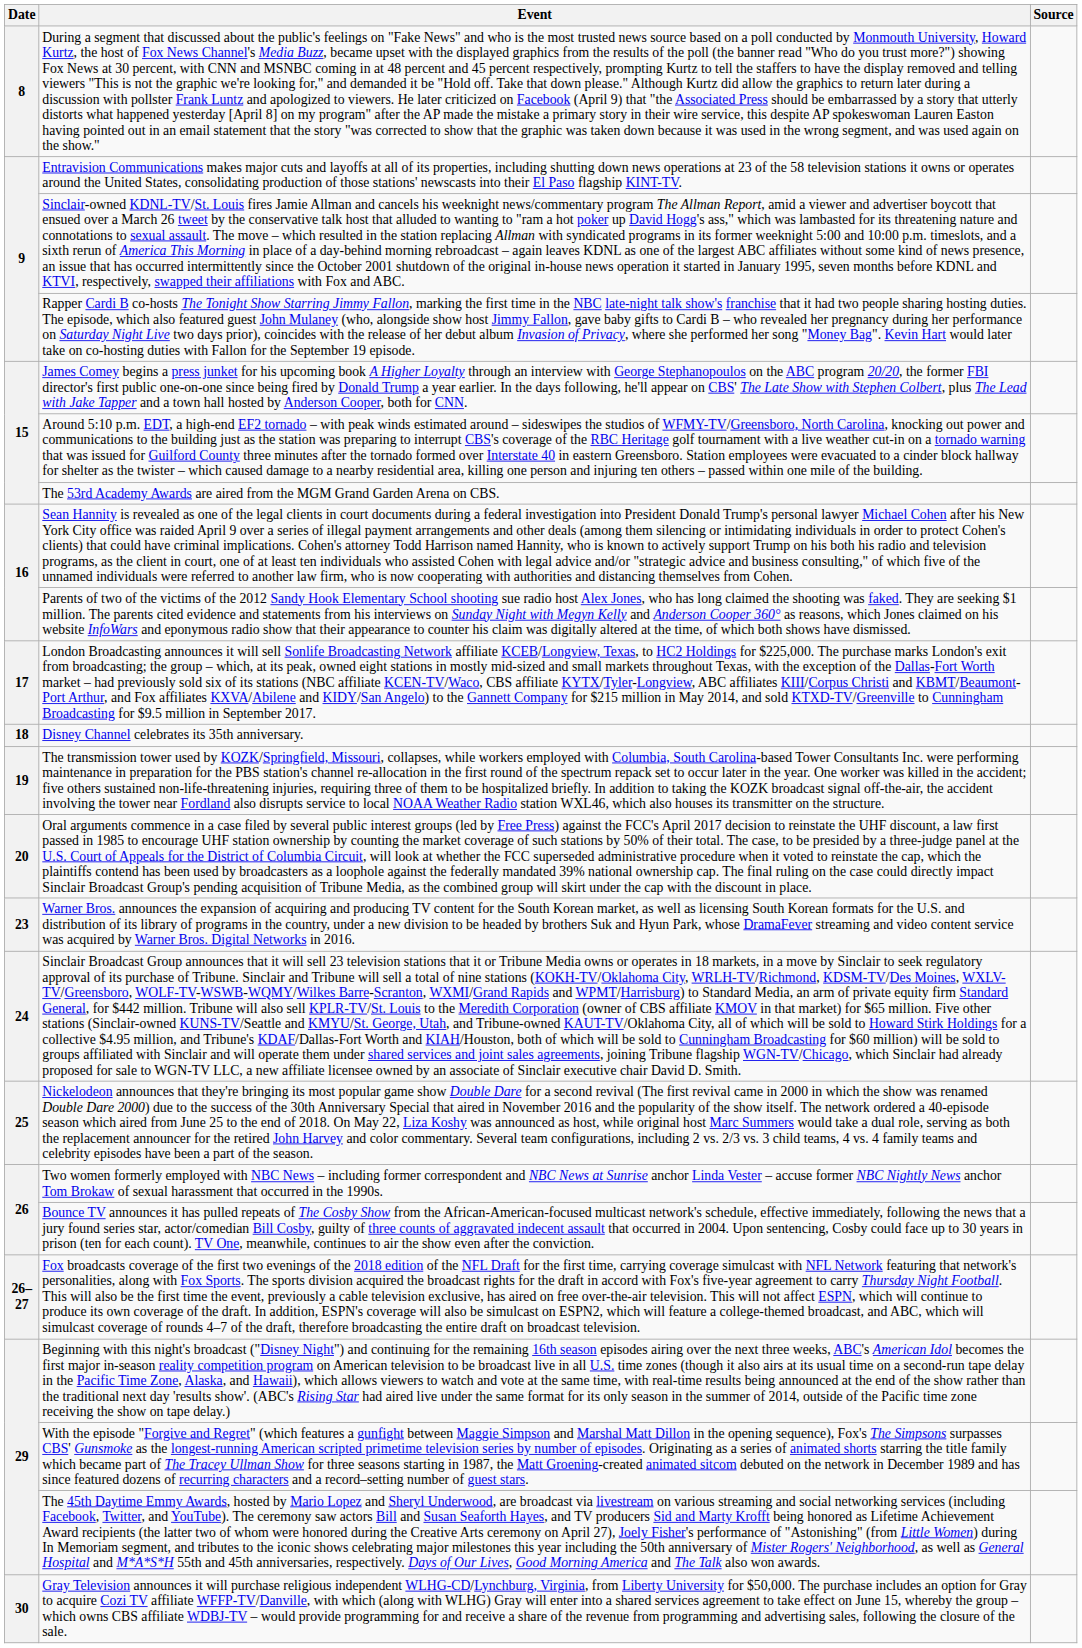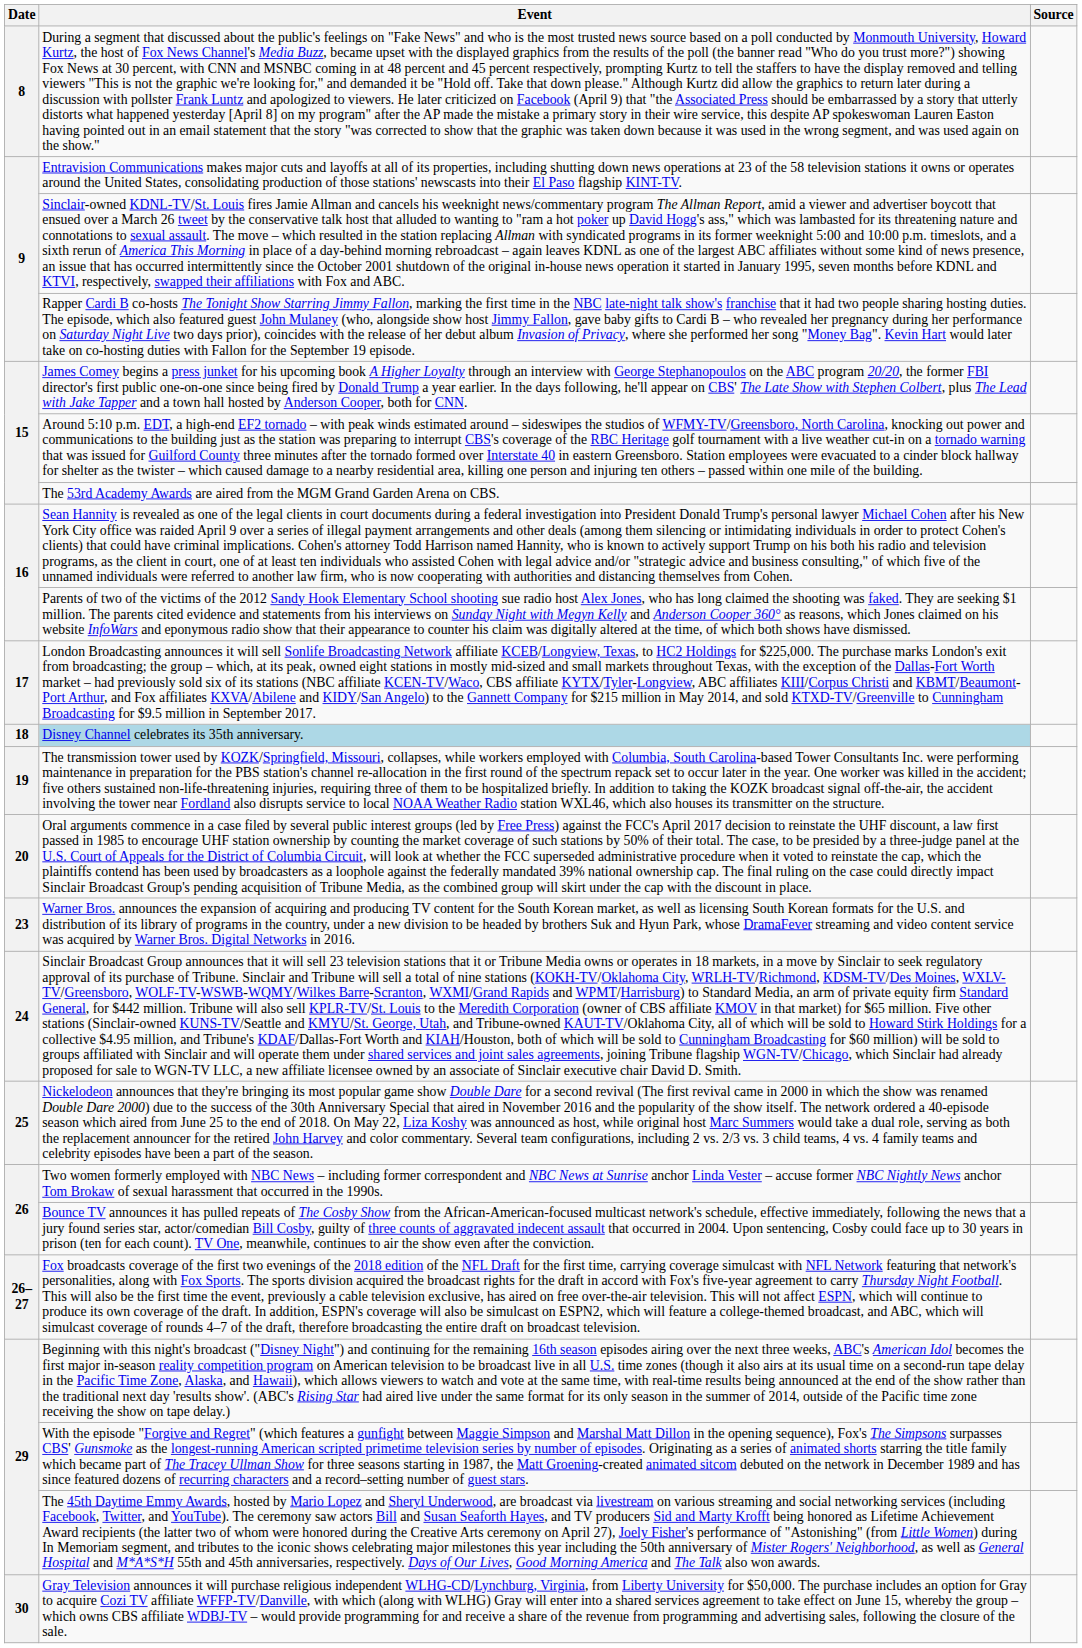(173, 735) no background -> (173, 735) lightblue background
